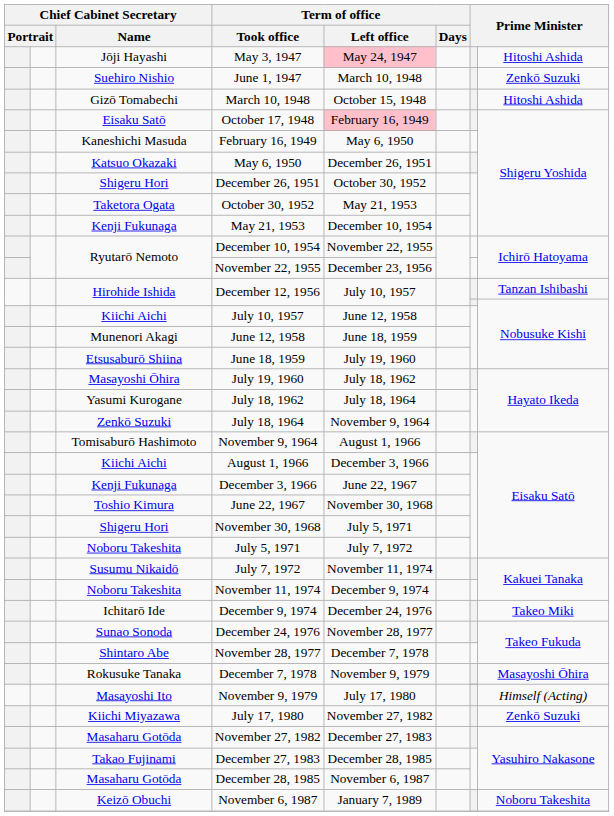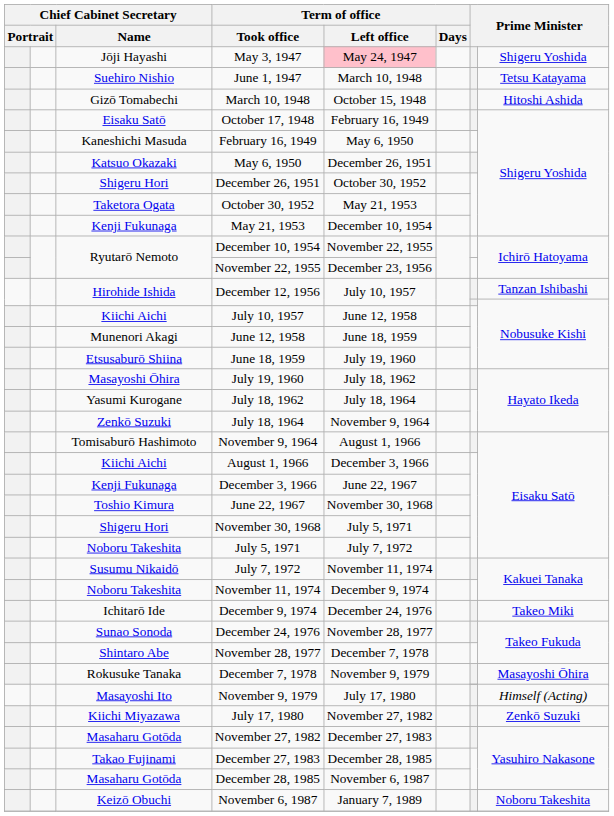(543, 57) Hitoshi Ashida -> (543, 57) Shigeru Yoshida
(543, 78) Zenkō Suzuki -> (543, 78) Tetsu Katayama
(380, 120) pink background -> (380, 120) no background
